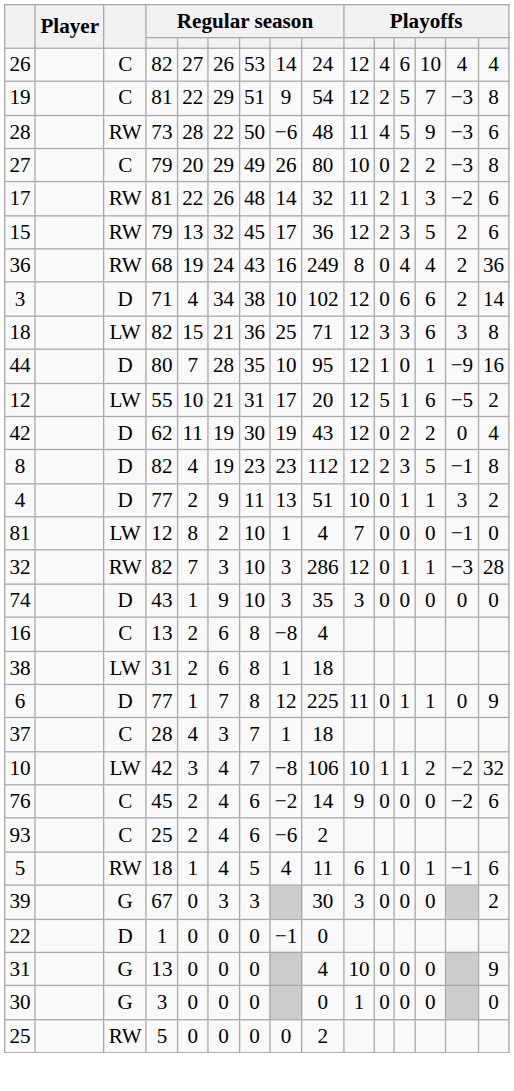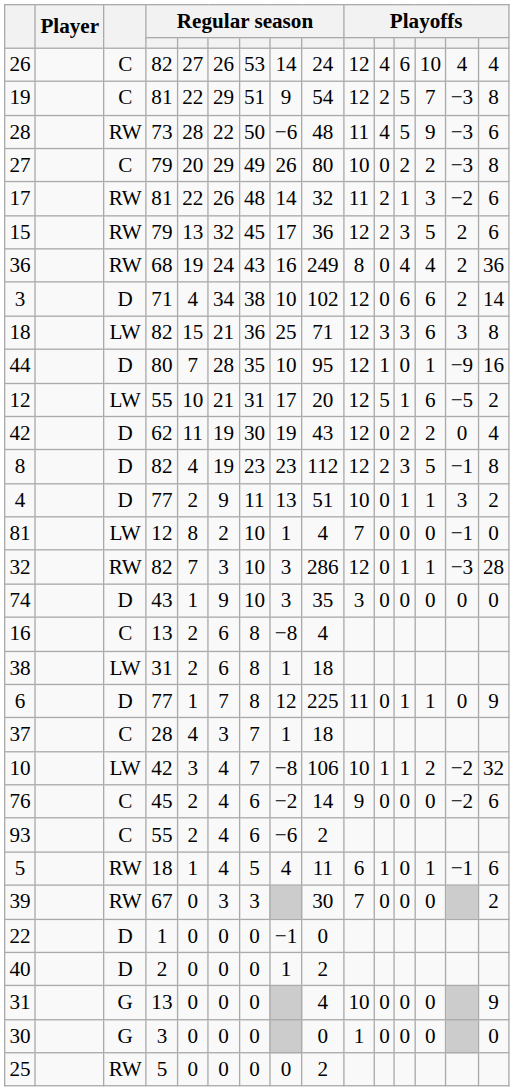(162, 834) 25 -> (162, 834) 55
(125, 901) G -> (125, 901) RW
(359, 901) 3 -> (359, 901) 7
+ row: (20, 968)
